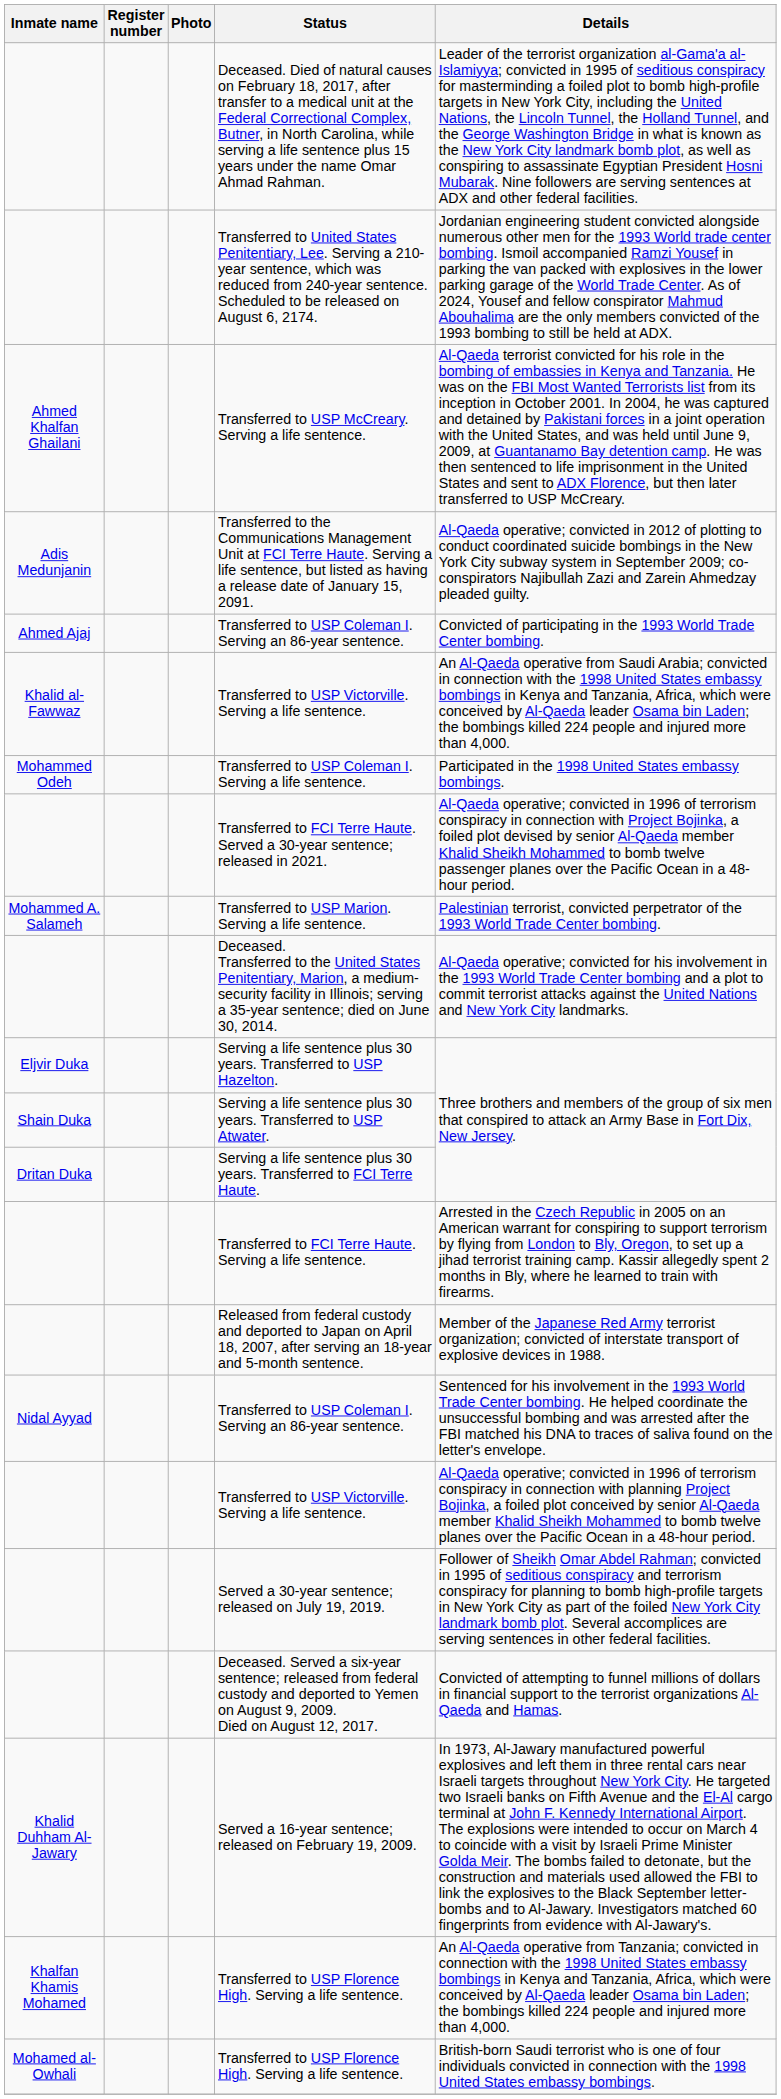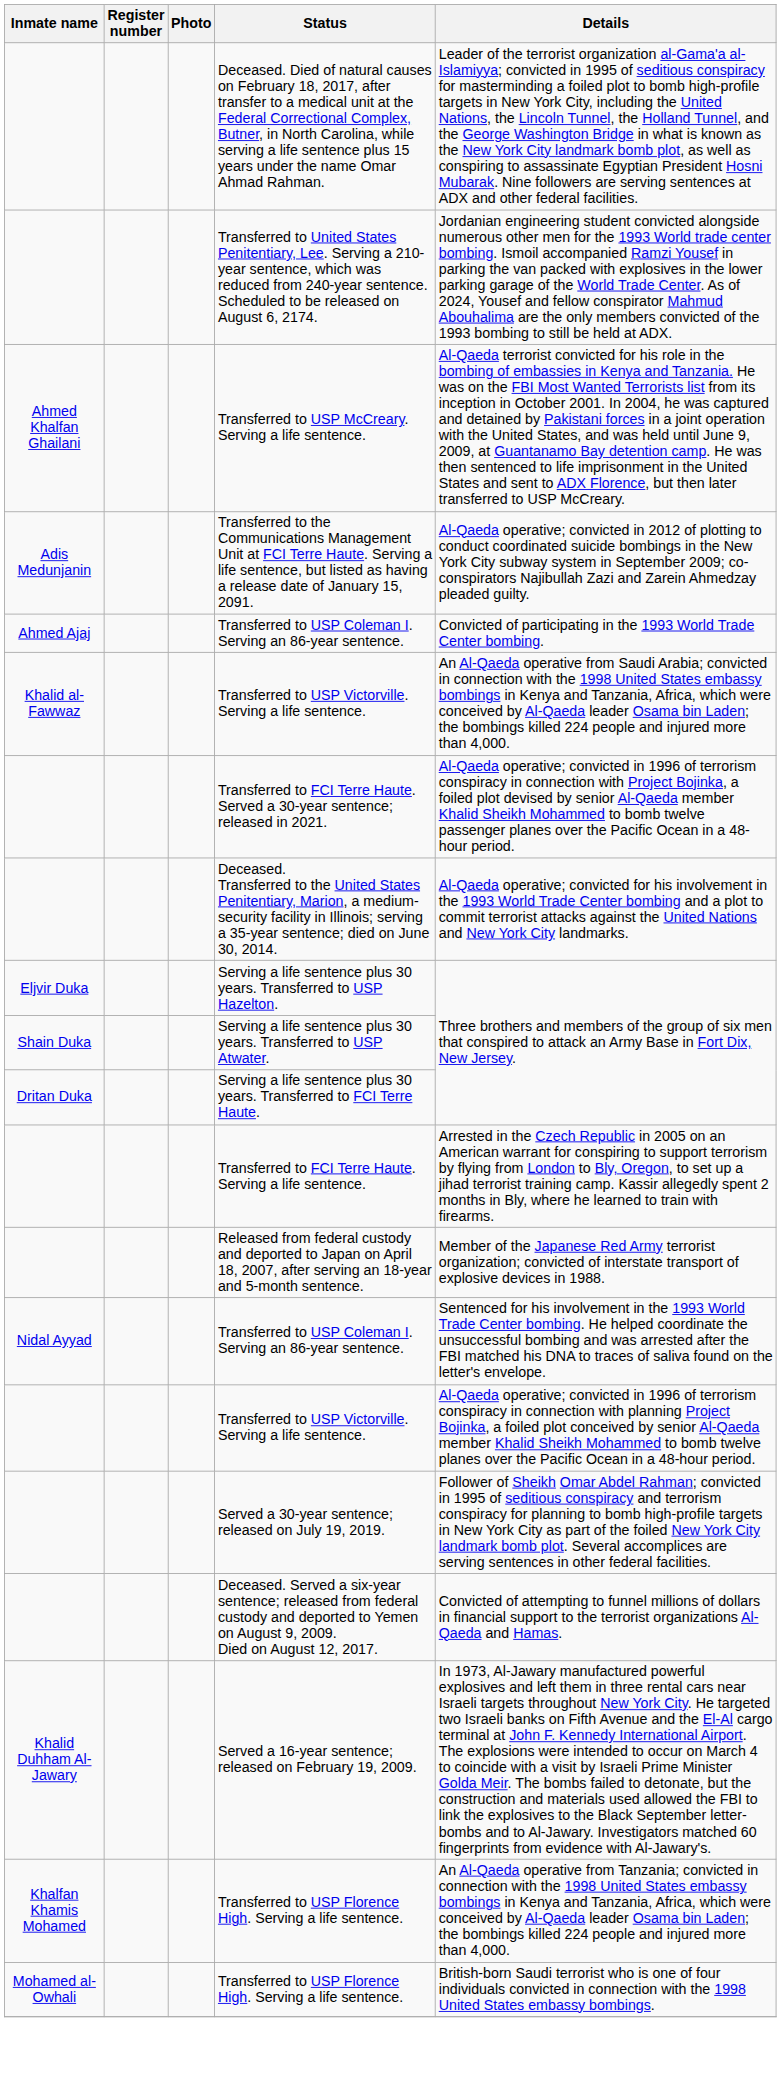- row: (54, 774)
- row: (54, 915)
